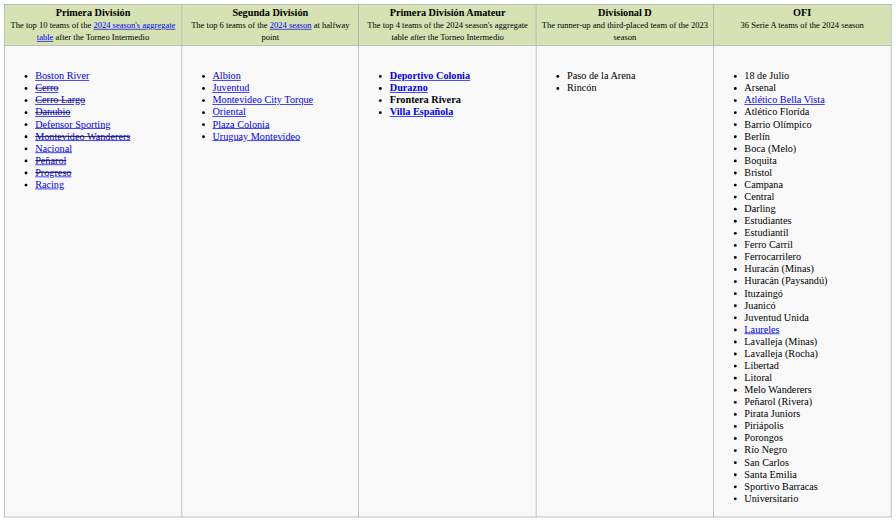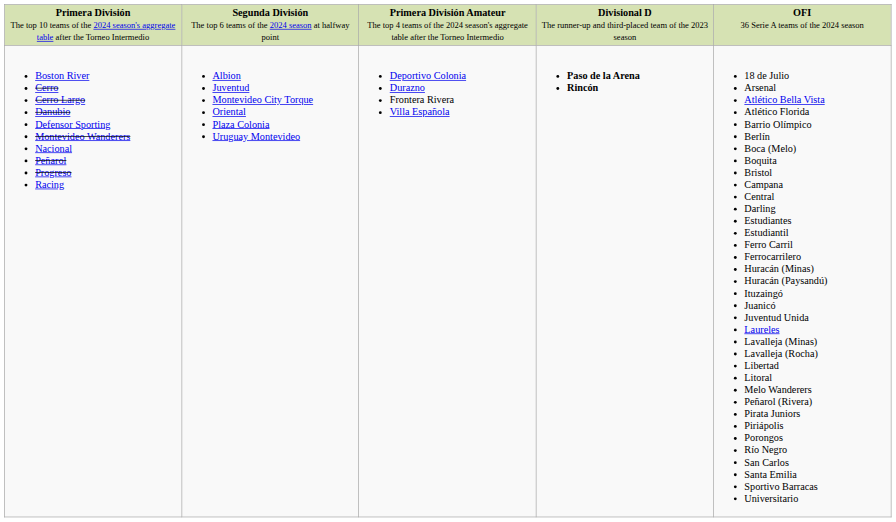(448, 95) bold -> (448, 95) normal
(625, 83) normal -> (625, 83) bold
